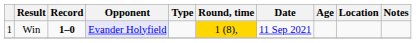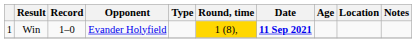(67, 29) bold -> (67, 29) normal
(127, 29) lavender background -> (127, 29) no background
(285, 29) normal -> (285, 29) bold
